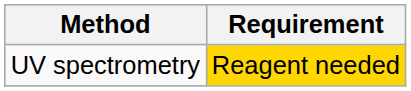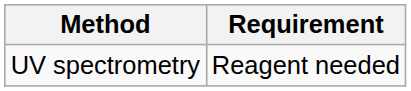(306, 65) gold background -> (306, 65) no background
